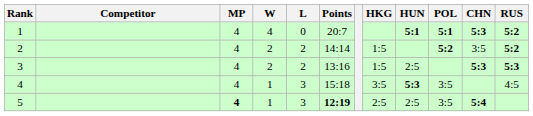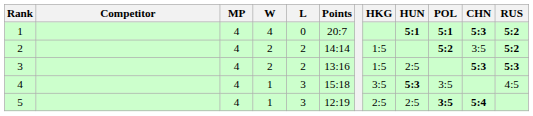(237, 102) bold -> (237, 102) normal
(337, 102) bold -> (337, 102) normal
(445, 102) normal -> (445, 102) bold
